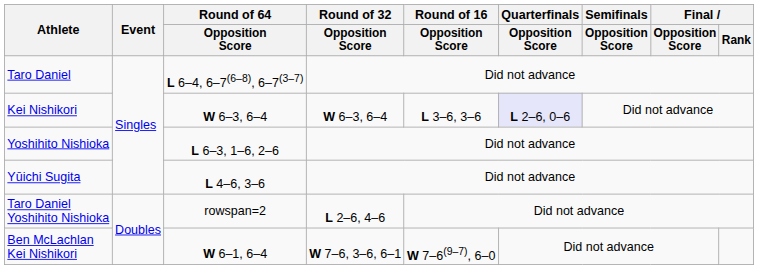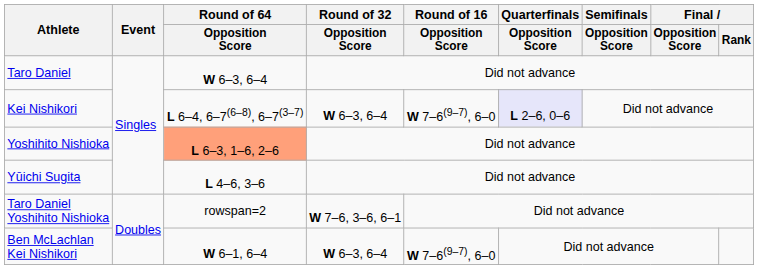(235, 82) L 6–4, 6–7(6–8), 6–7(3–7) -> (235, 80) W 6–3, 6–4
(235, 117) W 6–3, 6–4 -> (235, 116) L 6–4, 6–7(6–8), 6–7(3–7)
(451, 117) L 3–6, 3–6 -> (451, 116) W 7–6(9–7), 6–0
(235, 151) no background -> (235, 151) lightsalmon background
(355, 218) L 2–6, 4–6 -> (355, 218) W 7–6, 3–6, 6–1
(355, 254) W 7–6, 3–6, 6–1 -> (355, 254) W 6–3, 6–4
